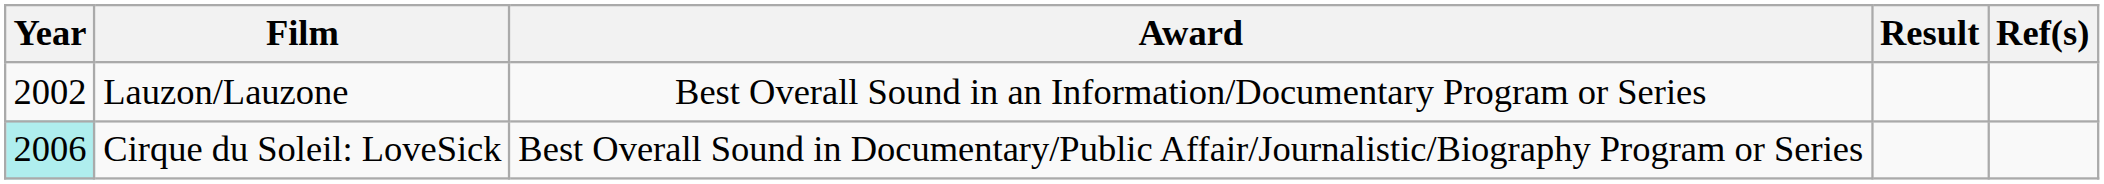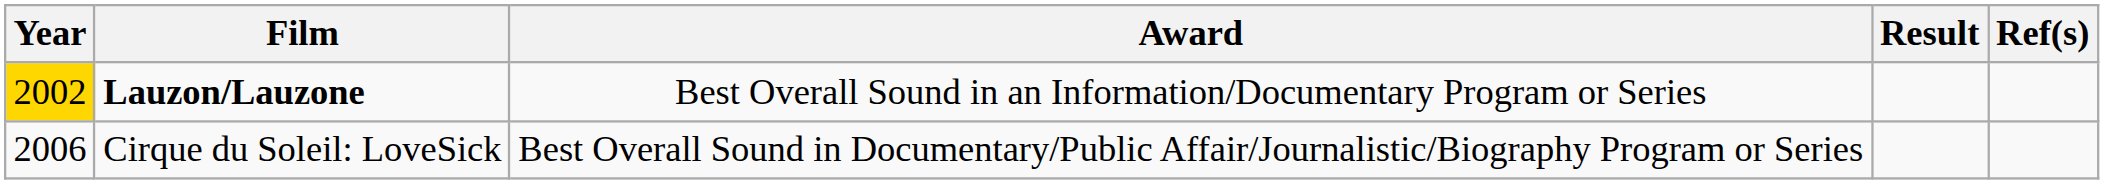(50, 91) no background -> (50, 91) gold background
(226, 91) normal -> (234, 91) bold
(50, 149) paleturquoise background -> (50, 149) no background
